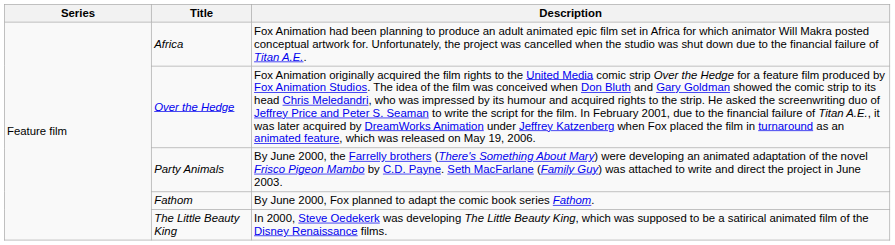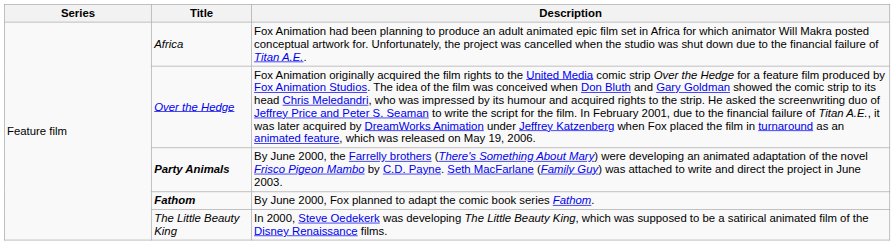(189, 169) normal -> (192, 169) bold
(173, 200) normal -> (175, 200) bold
